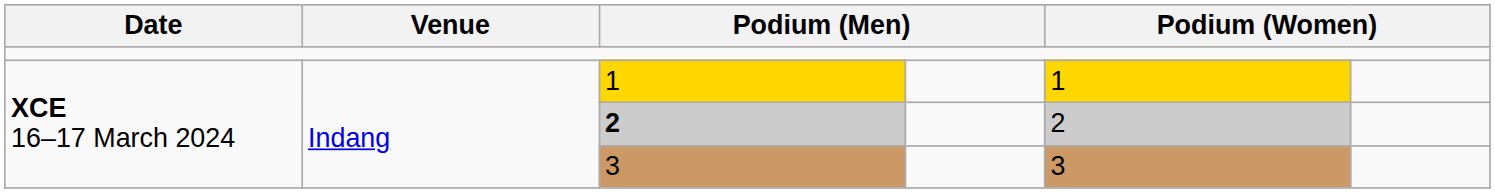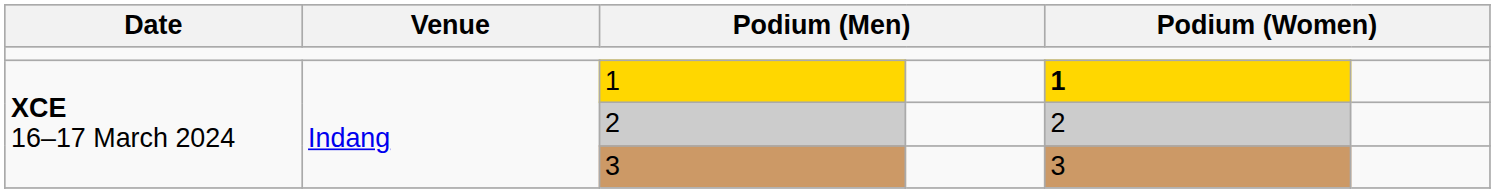(1058, 80) normal -> (1058, 80) bold
(612, 123) bold -> (612, 123) normal
